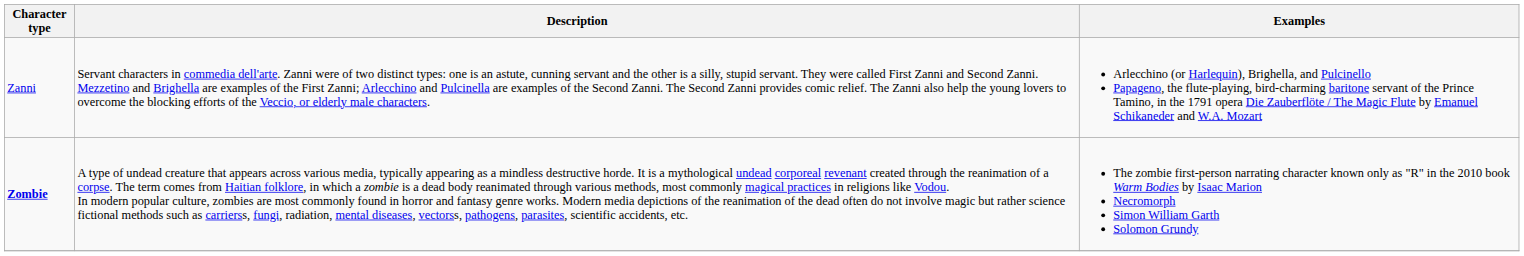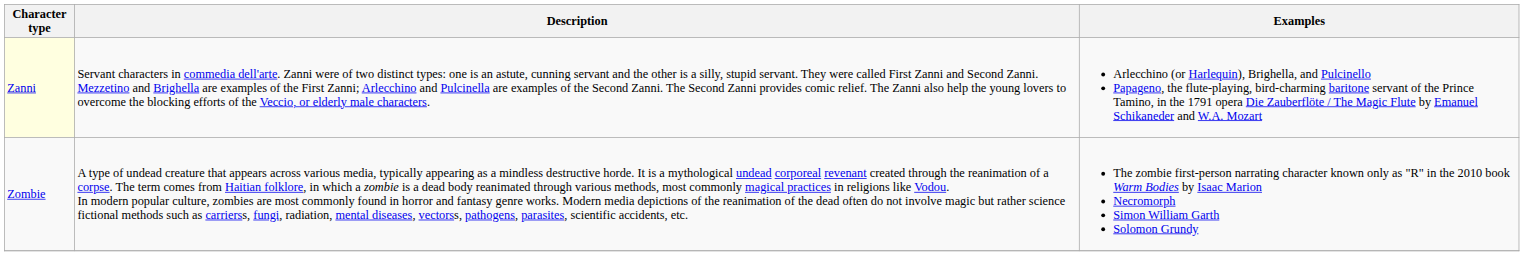(22, 87) no background -> (22, 87) lightyellow background
(27, 194) bold -> (26, 194) normal
